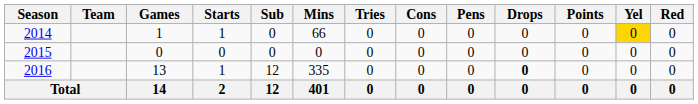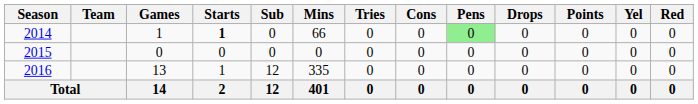(222, 33) normal -> (222, 33) bold
(471, 33) no background -> (471, 33) lightgreen background
(633, 33) gold background -> (633, 33) no background
(525, 70) bold -> (525, 70) normal
